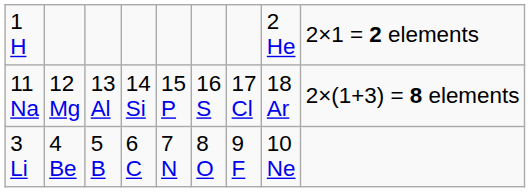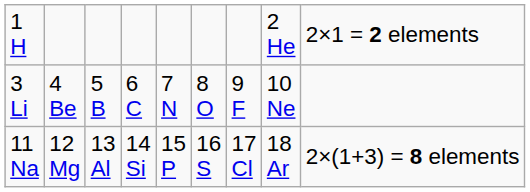rows swapped: (19, 156) <-> (25, 95)
